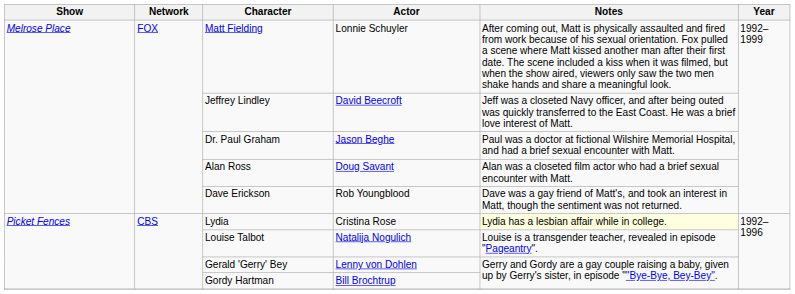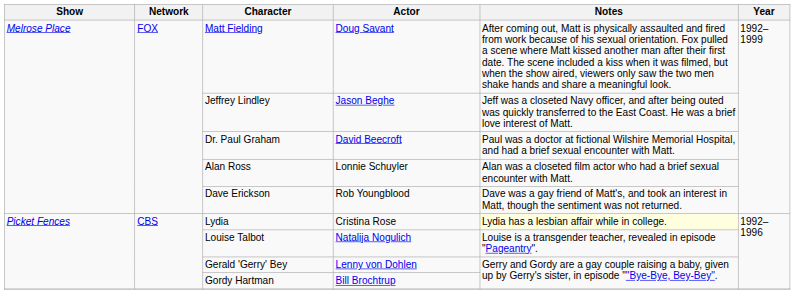(372, 28) Lonnie Schuyler -> (365, 28) Doug Savant
(369, 101) David Beecroft -> (365, 101) Jason Beghe
(365, 139) Jason Beghe -> (369, 139) David Beecroft
(365, 167) Doug Savant -> (372, 167) Lonnie Schuyler
